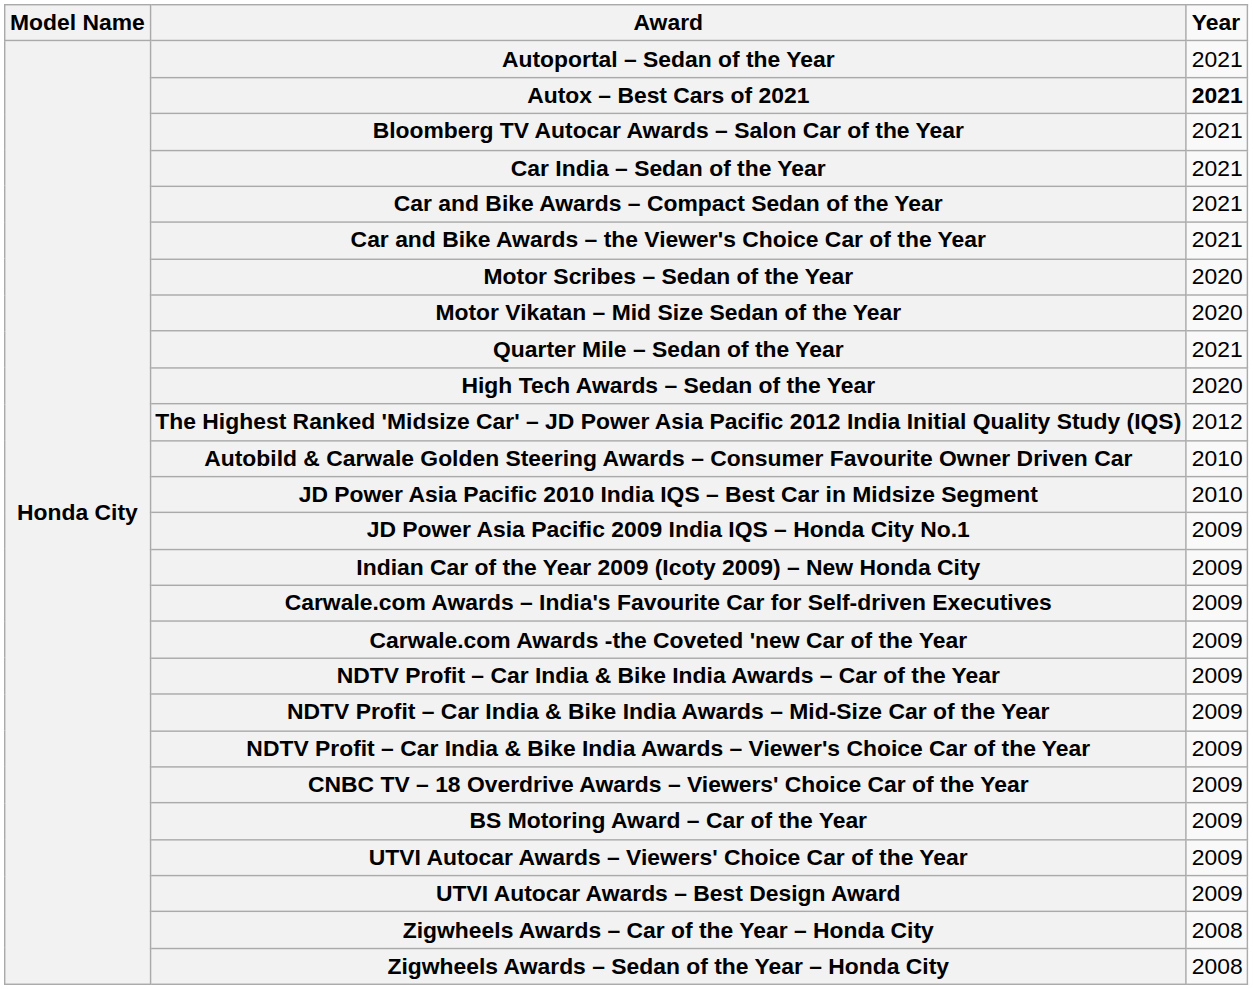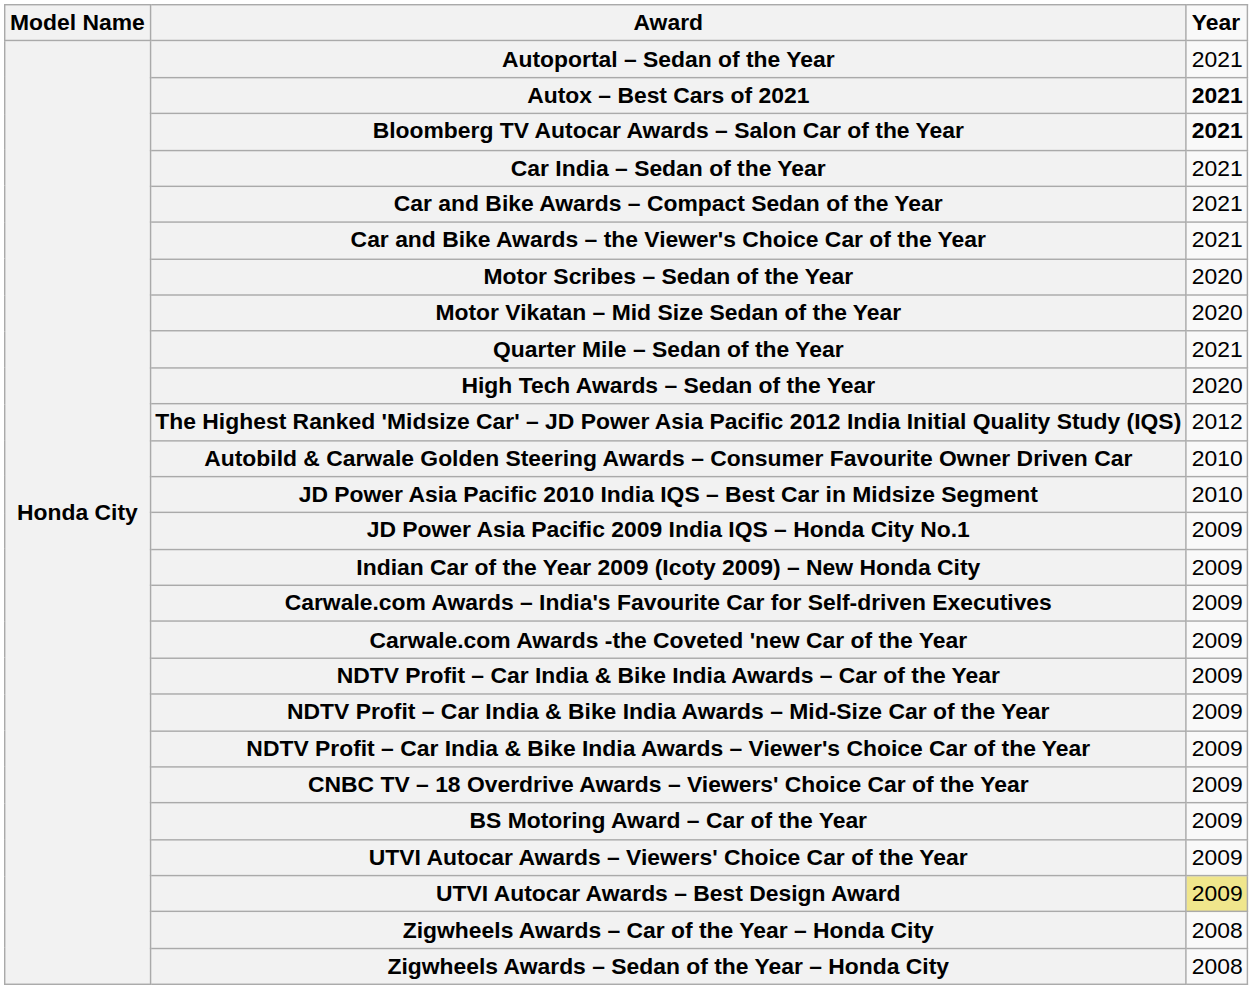(1217, 131) normal -> (1217, 131) bold
(1217, 893) no background -> (1217, 893) khaki background
